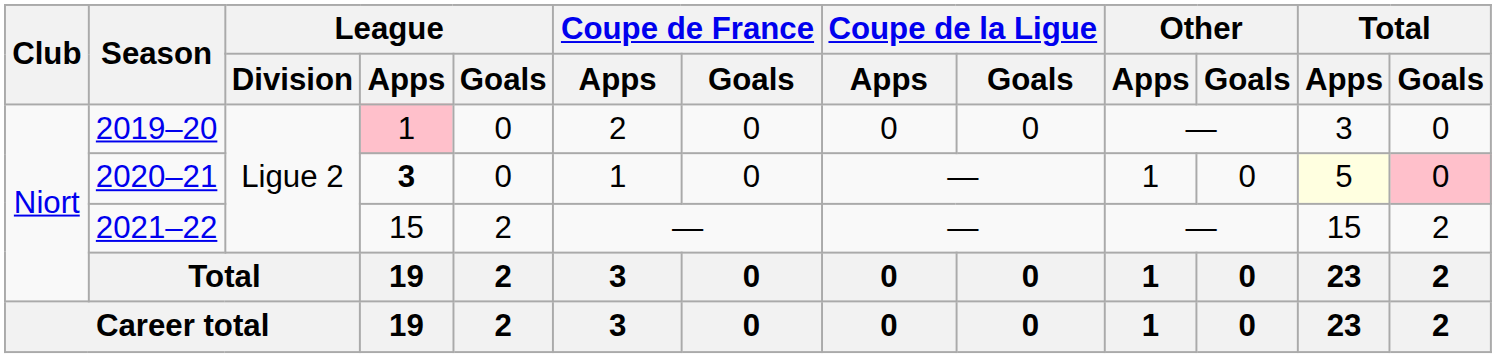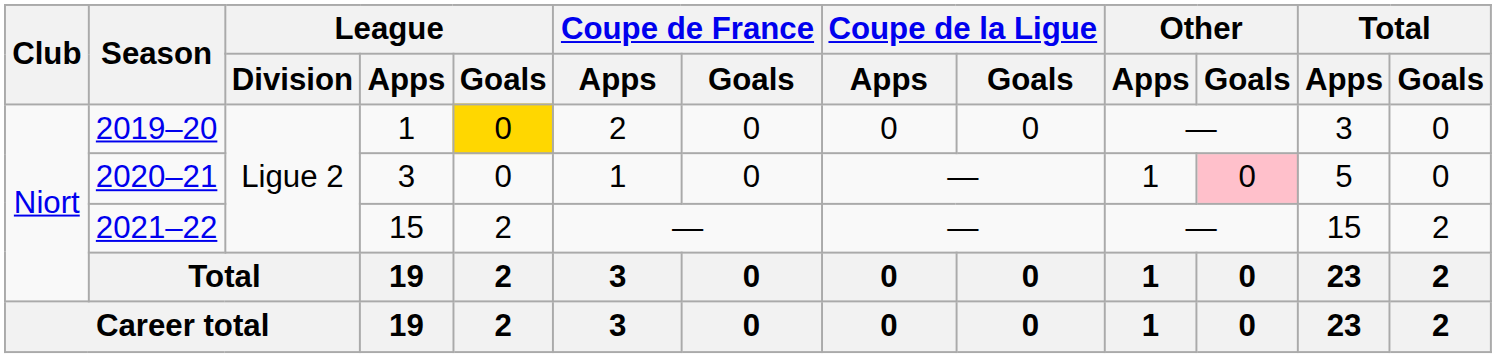(406, 128) pink background -> (406, 128) no background
(503, 128) no background -> (503, 128) gold background
(406, 177) bold -> (406, 177) normal
(1247, 177) no background -> (1247, 177) pink background
(1344, 177) lightyellow background -> (1344, 177) no background
(1441, 177) pink background -> (1441, 177) no background
